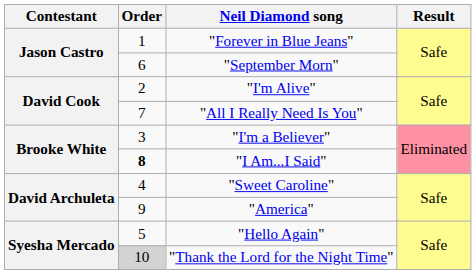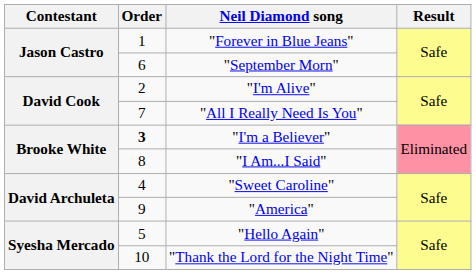(142, 137) normal -> (142, 137) bold
(142, 161) bold -> (142, 161) normal
(142, 257) lightgrey background -> (142, 257) no background
